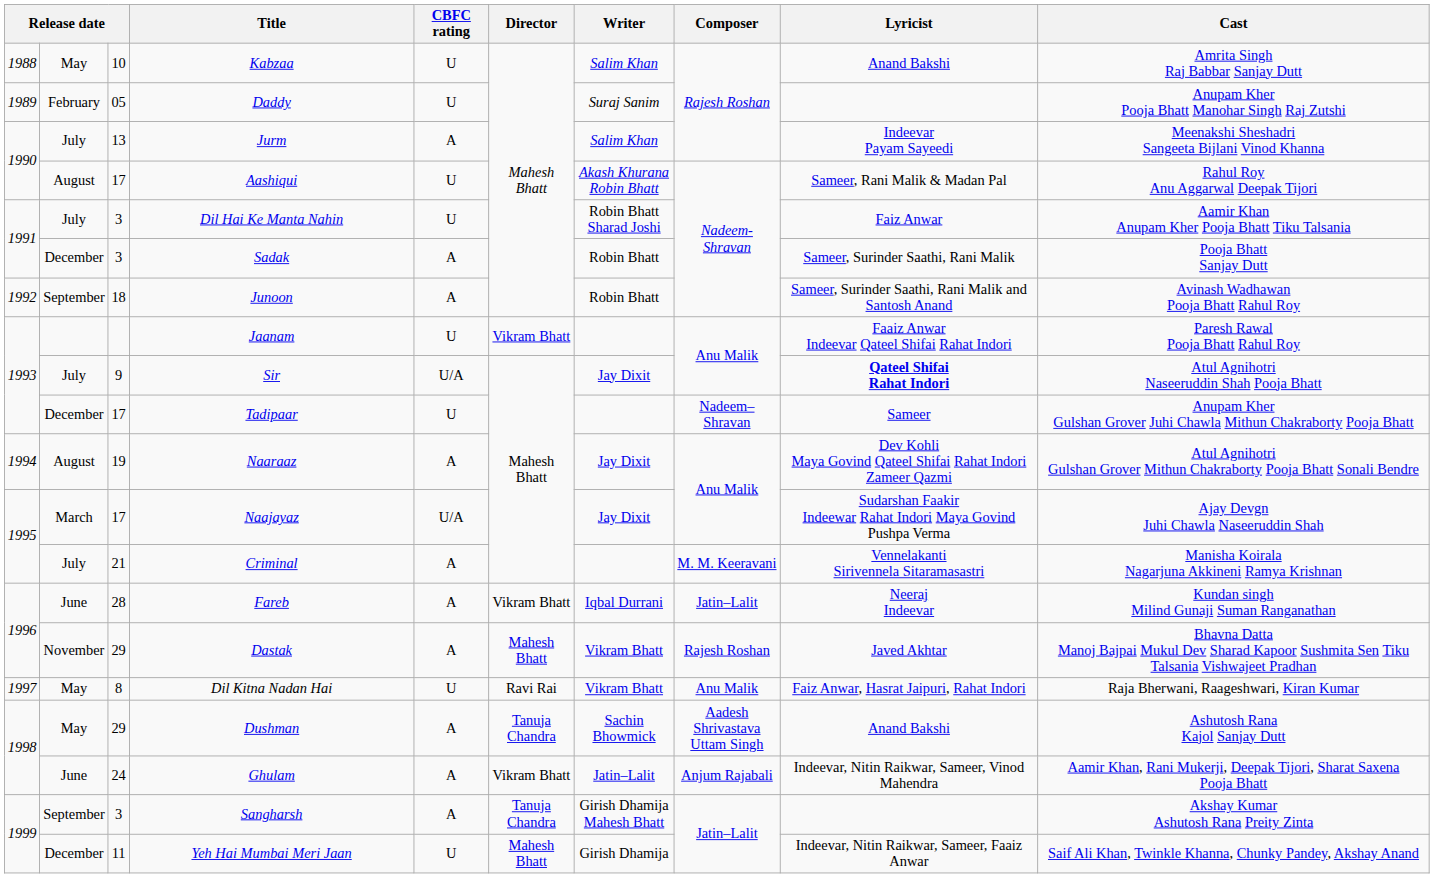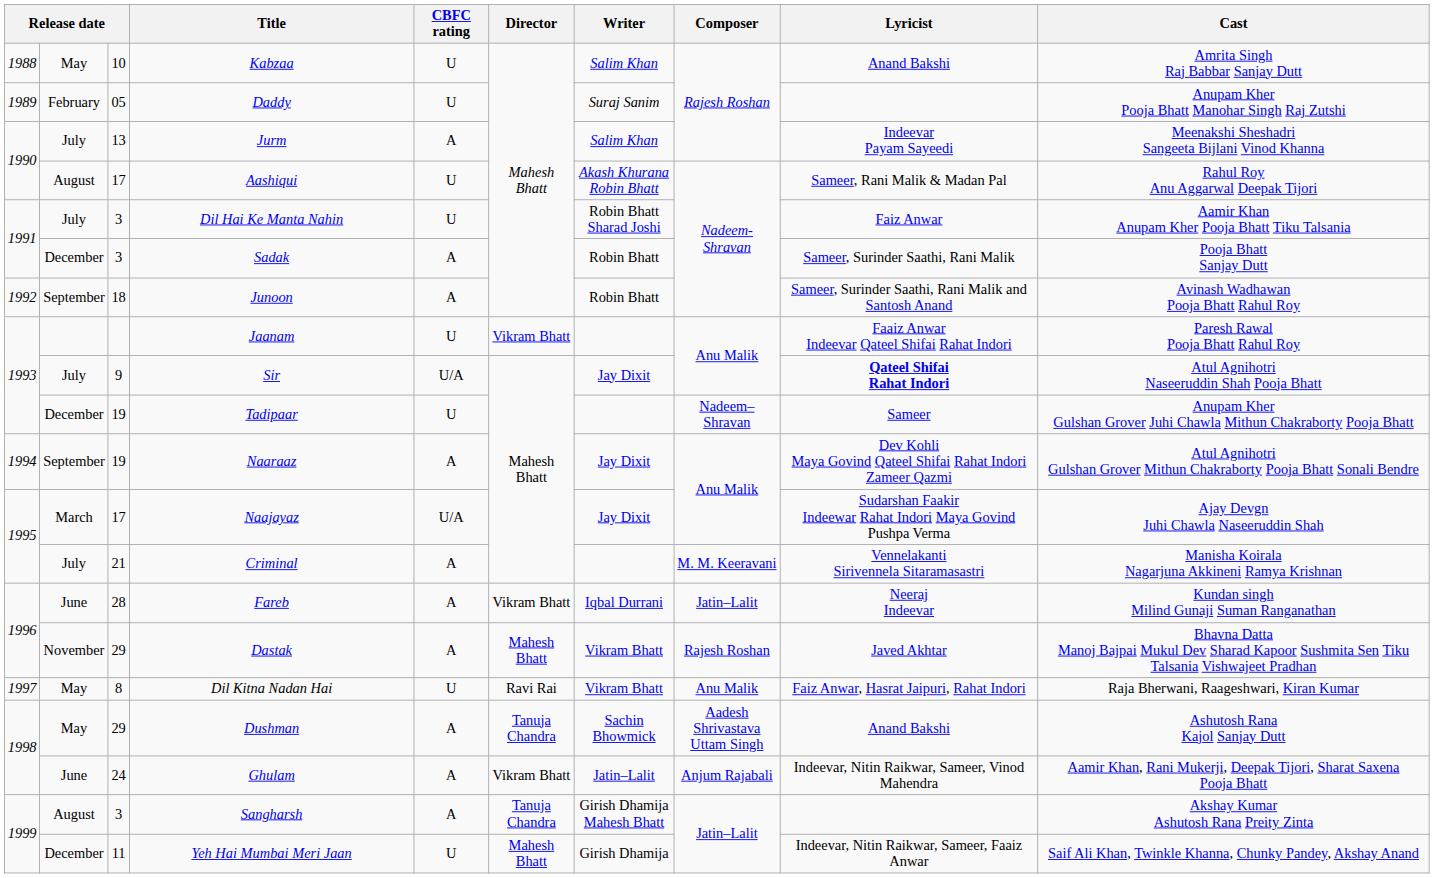(119, 414) 17 -> (119, 414) 19
(74, 461) August -> (74, 461) September
(74, 814) September -> (74, 814) August
